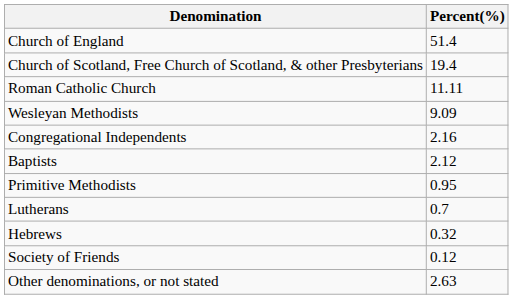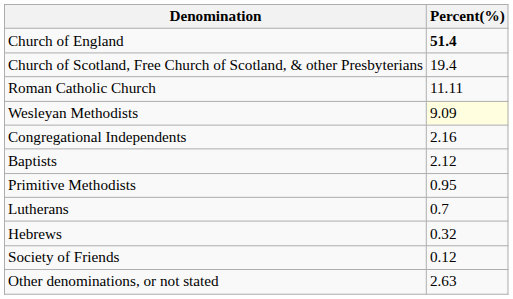(443, 40) normal -> (443, 40) bold
(443, 112) no background -> (443, 112) lightyellow background
